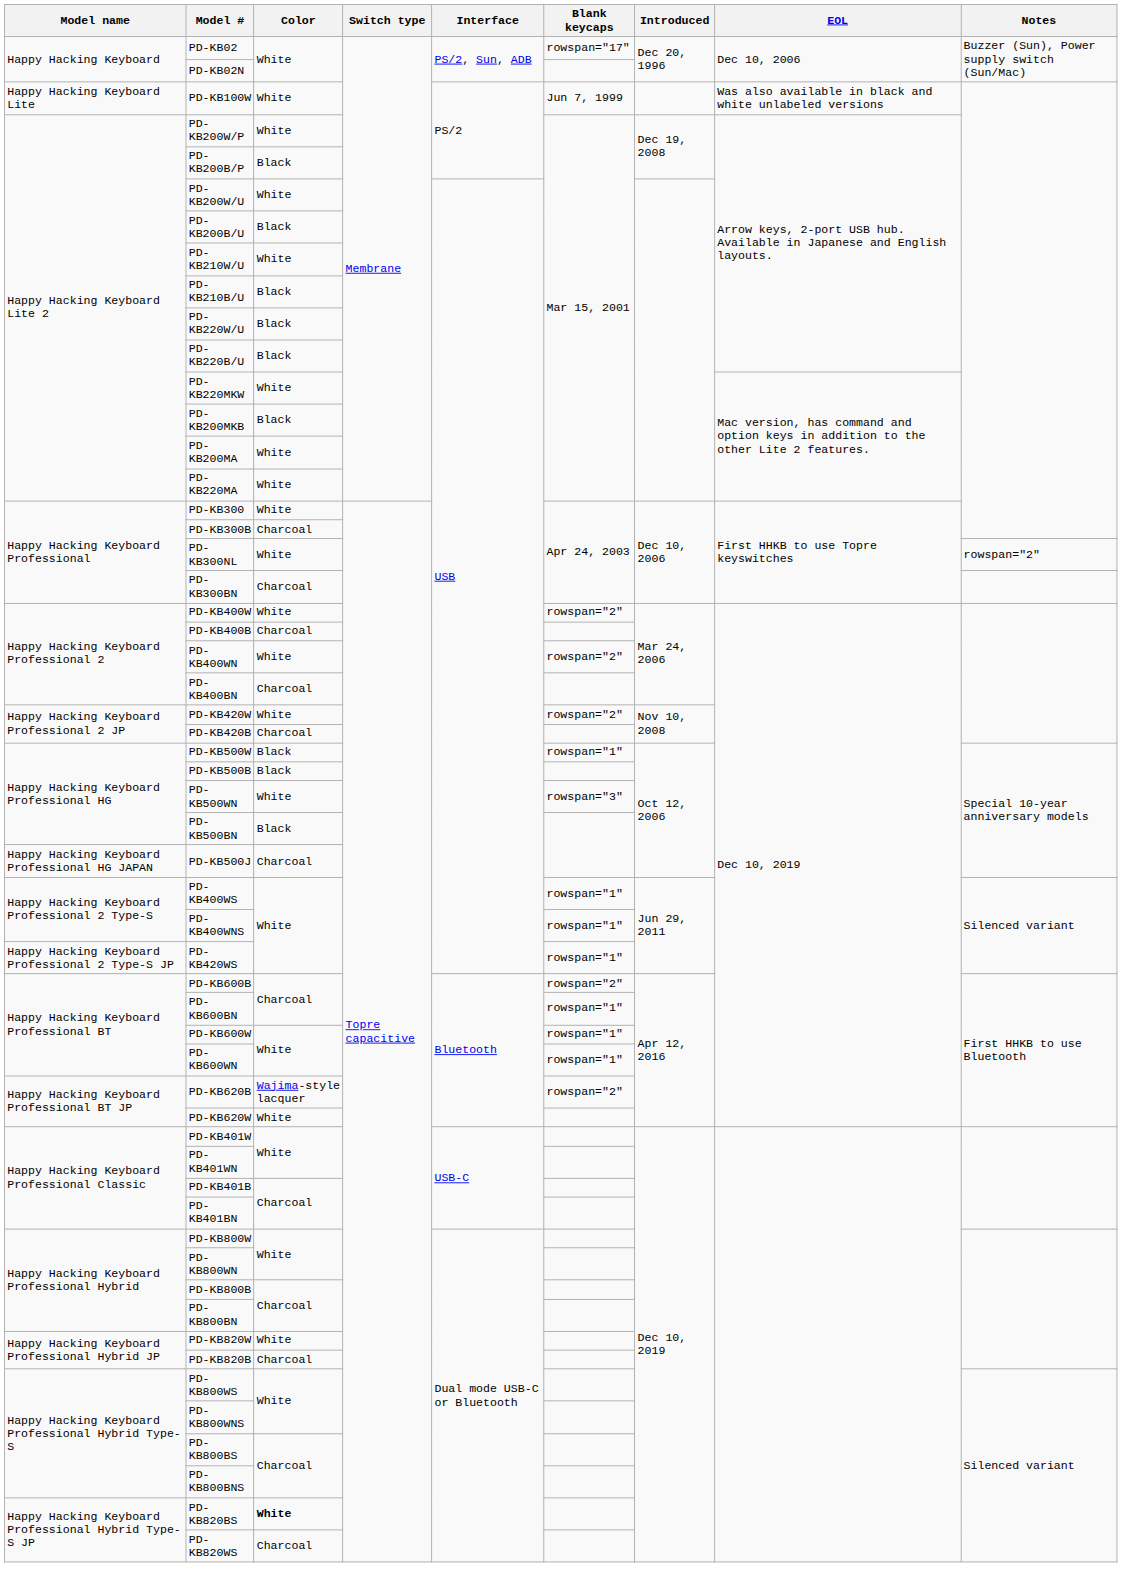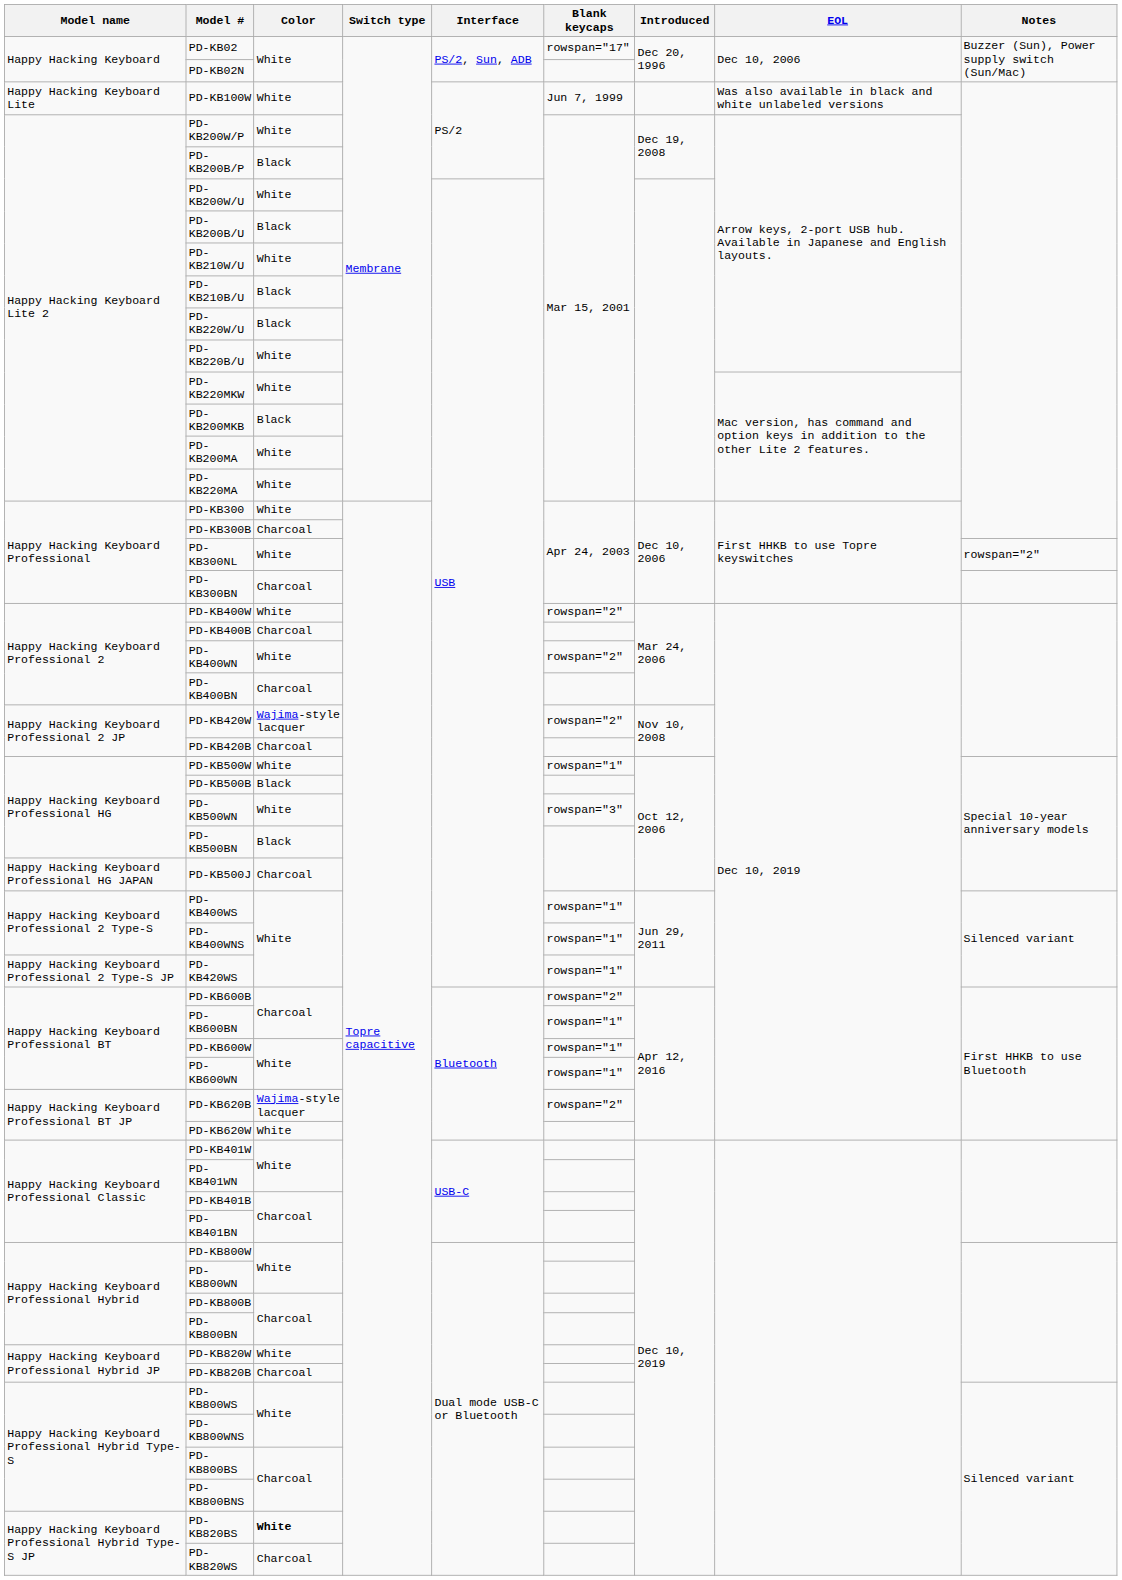(274, 356) Black -> (274, 356) White
(274, 715) White -> (298, 721) Wajima-style lacquer
(274, 752) Black -> (274, 766) White
